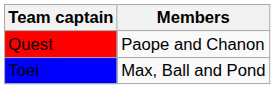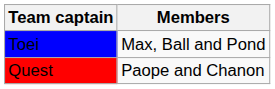rows swapped: (24, 70) <-> (31, 44)
